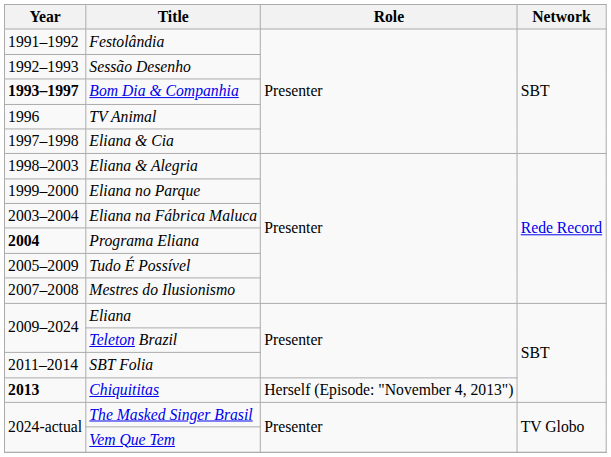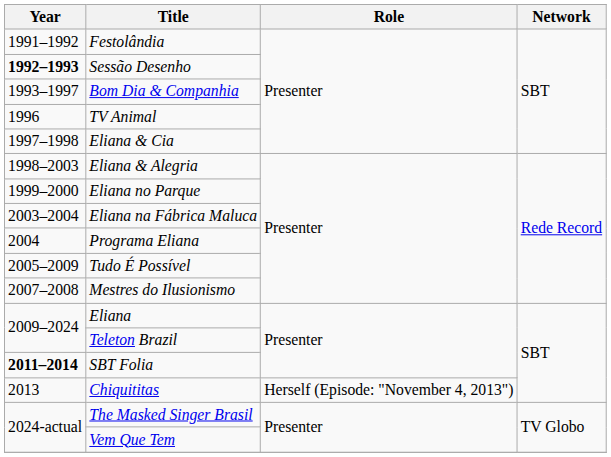(43, 66) normal -> (43, 66) bold
(43, 91) bold -> (43, 91) normal
(24, 240) bold -> (24, 240) normal
(43, 365) normal -> (43, 365) bold
(24, 389) bold -> (24, 389) normal
